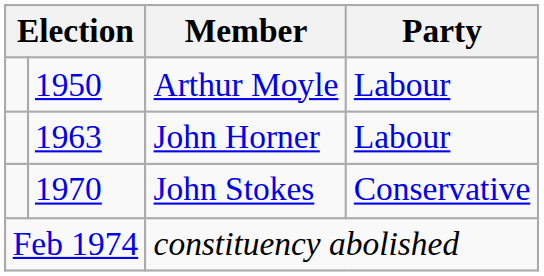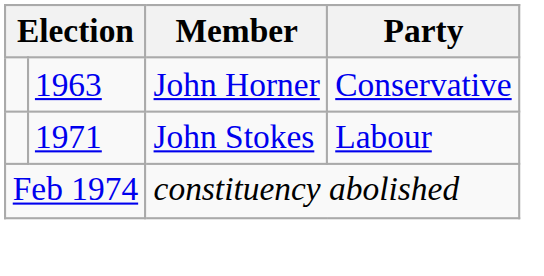- row: (246, 84)
(402, 137) Labour -> (423, 84) Conservative
(68, 190) 1970 -> (68, 137) 1971
(442, 190) Conservative -> (384, 137) Labour
